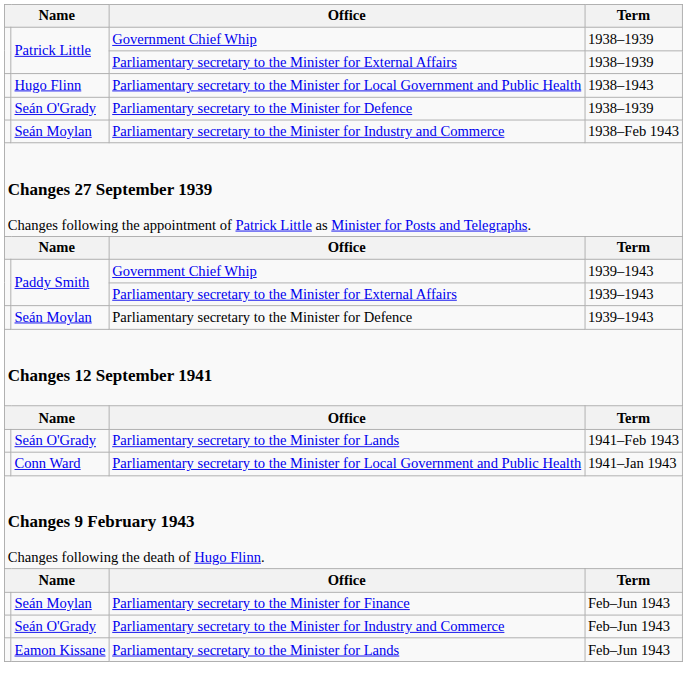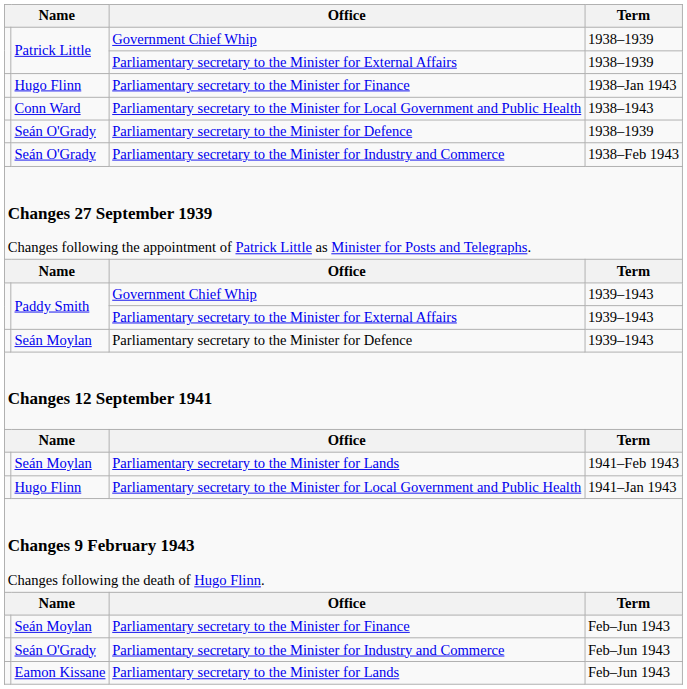+ row: (261, 85)
(48, 85) Hugo Flinn -> (48, 108) Conn Ward
(53, 131) Seán Moylan -> (55, 154) Seán O'Grady
(55, 440) Seán O'Grady -> (53, 463) Seán Moylan
(48, 463) Conn Ward -> (48, 486) Hugo Flinn
